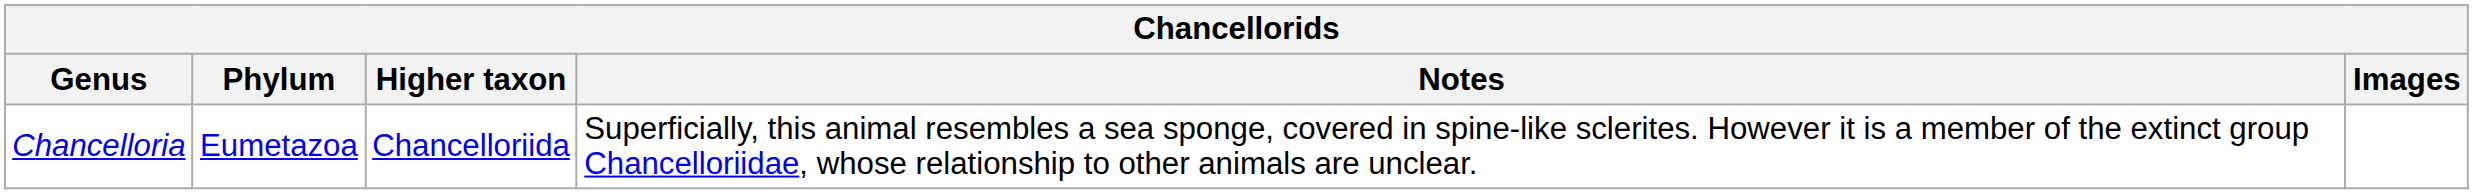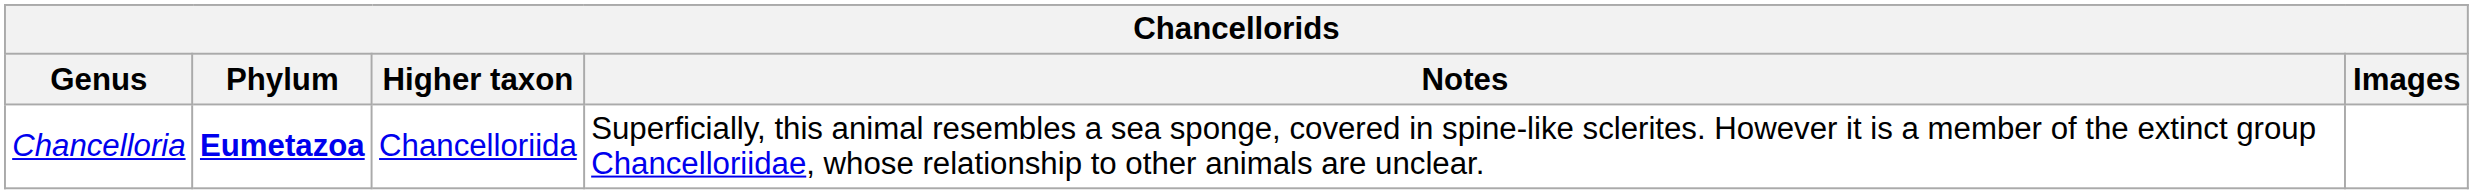(279, 145) normal -> (282, 145) bold
